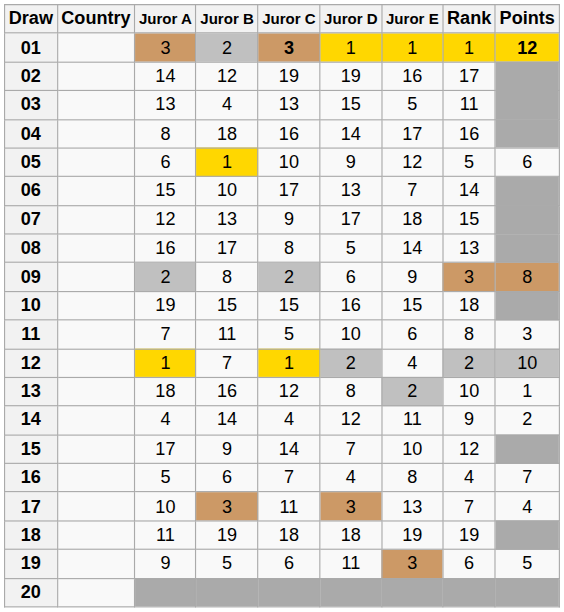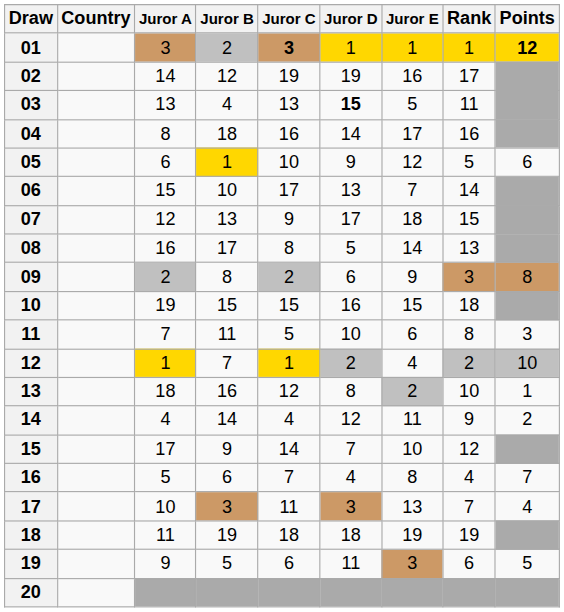(351, 104) normal -> (351, 104) bold
